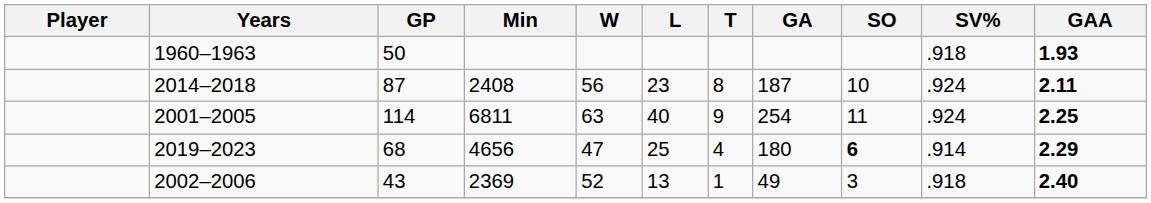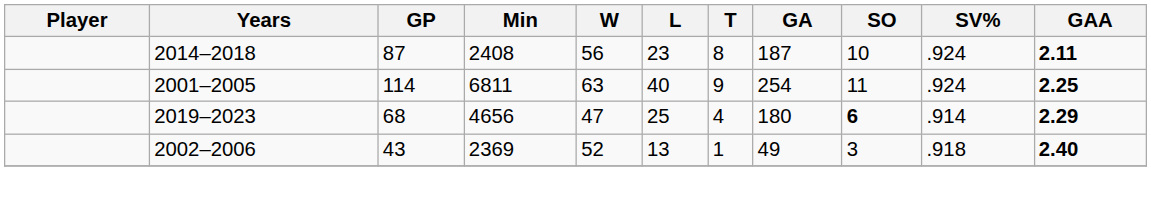- row: (205, 52)
